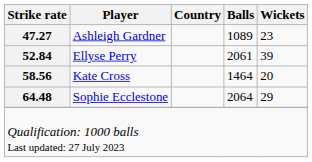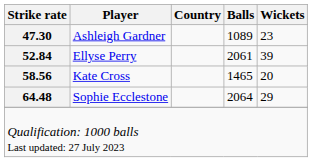(37, 35) 47.27 -> (37, 35) 47.30
(240, 76) 1464 -> (240, 76) 1465
